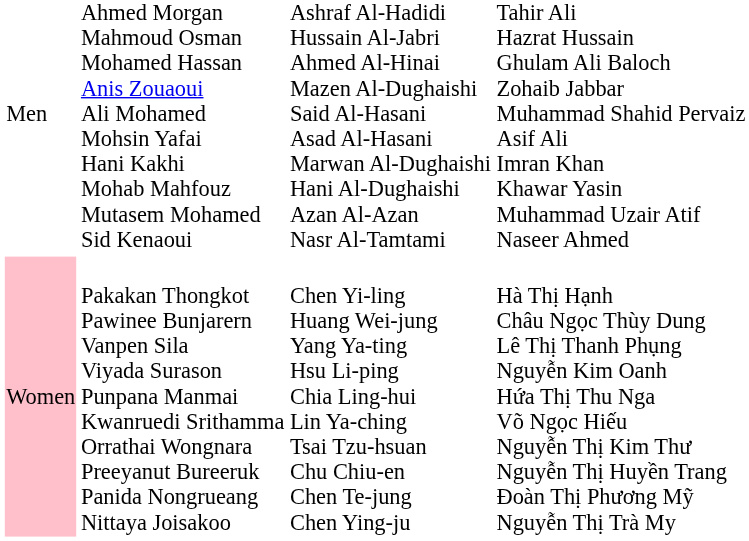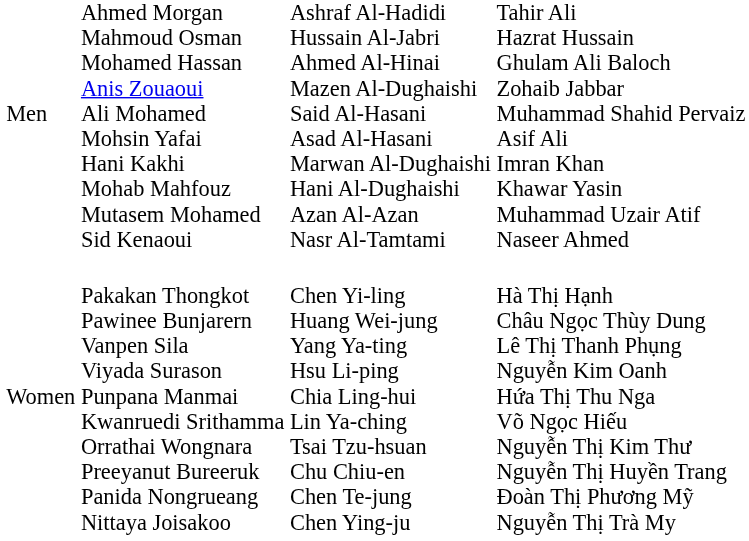(41, 396) pink background -> (41, 396) no background
